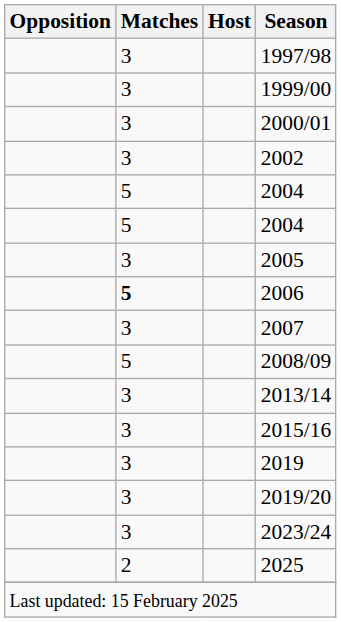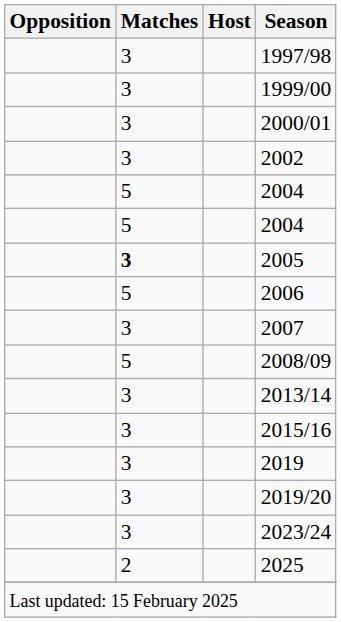(126, 259) normal -> (126, 259) bold
(126, 293) bold -> (126, 293) normal
